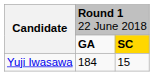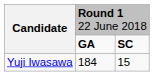(125, 44) gold background -> (125, 44) no background
